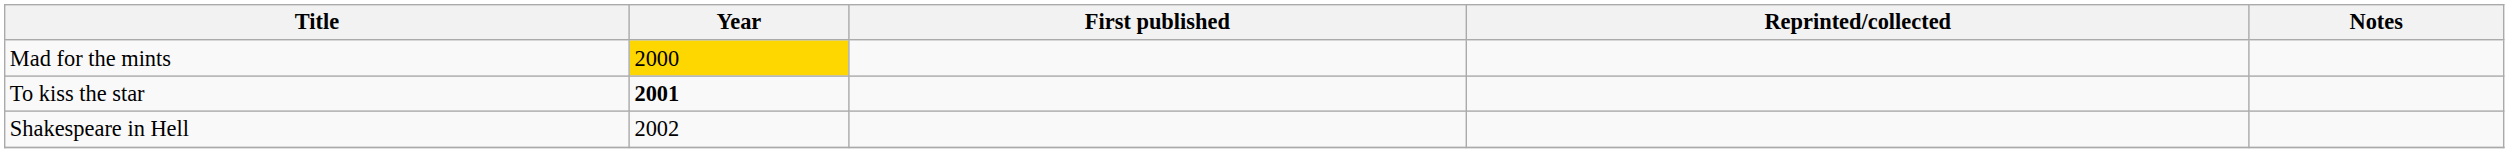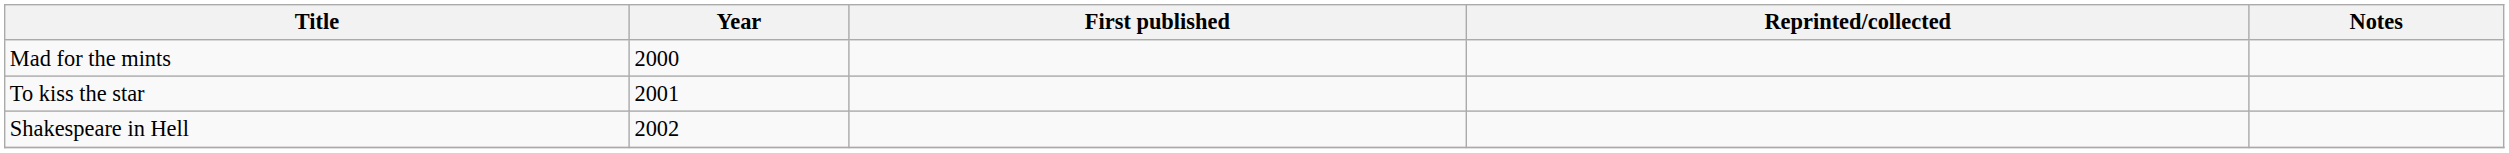(657, 57) gold background -> (657, 57) no background
(657, 93) bold -> (657, 93) normal
